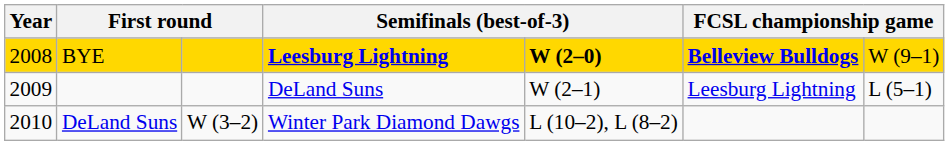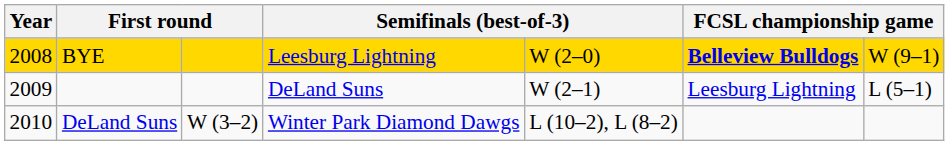(358, 55) bold -> (352, 55) normal
(565, 55) bold -> (565, 55) normal
